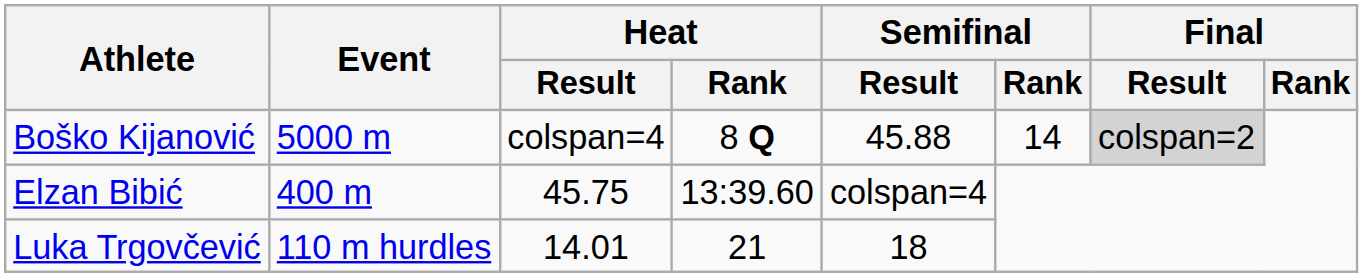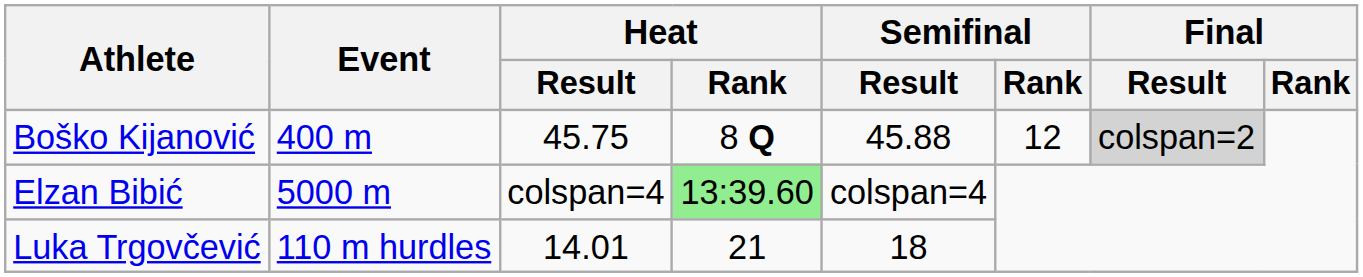(334, 138) 5000 m -> (324, 138) 400 m
(586, 138) colspan=4 -> (586, 138) 45.75
(1043, 138) 14 -> (1043, 138) 12
(324, 192) 400 m -> (334, 192) 5000 m
(586, 192) 45.75 -> (586, 192) colspan=4
(747, 192) no background -> (747, 192) lightgreen background
